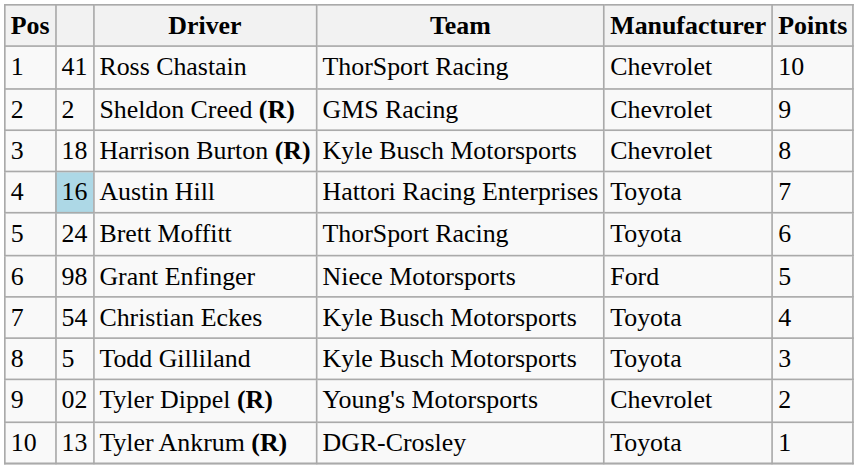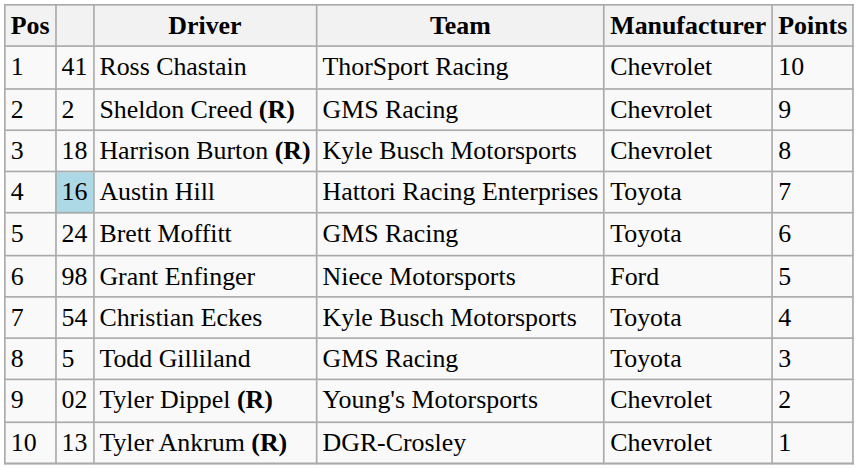(416, 233) ThorSport Racing -> (390, 233) GMS Racing
(450, 358) Kyle Busch Motorsports -> (390, 358) GMS Racing
(646, 441) Toyota -> (661, 441) Chevrolet
